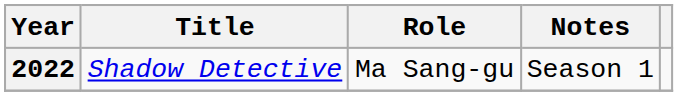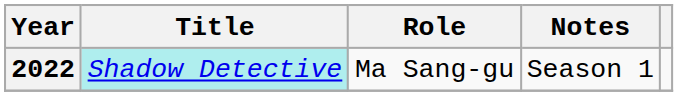(215, 70) no background -> (215, 70) paleturquoise background
